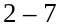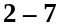(30, 13) normal -> (30, 13) bold
